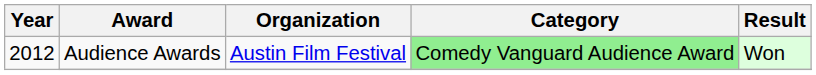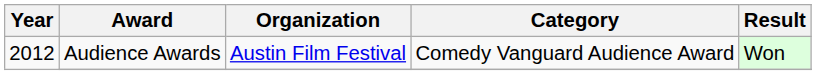(575, 52) lightgreen background -> (575, 52) no background
